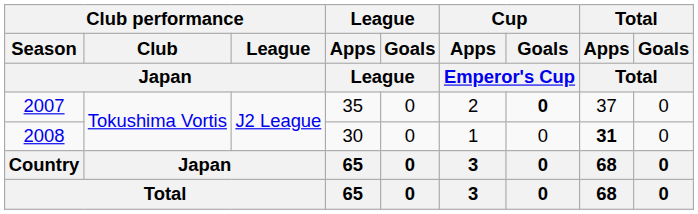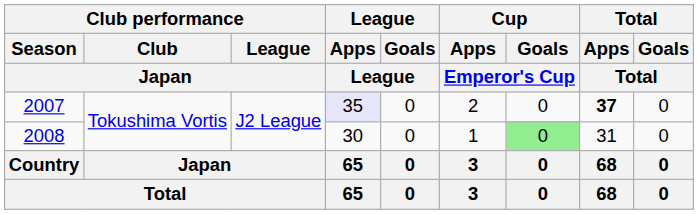(353, 106) no background -> (353, 106) lavender background
(543, 106) bold -> (543, 106) normal
(607, 106) normal -> (607, 106) bold
(543, 135) no background -> (543, 135) lightgreen background
(607, 135) bold -> (607, 135) normal
